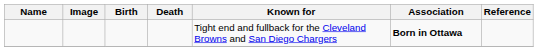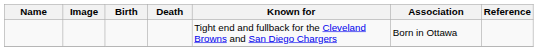(427, 33) bold -> (425, 33) normal
